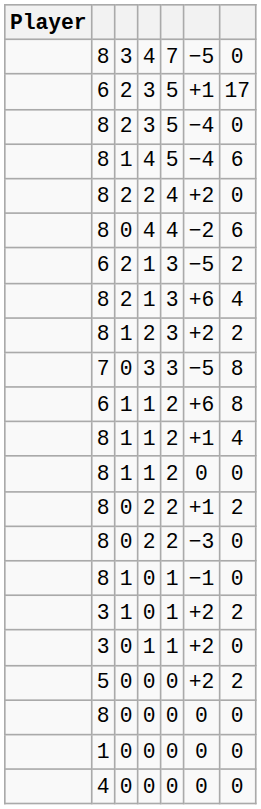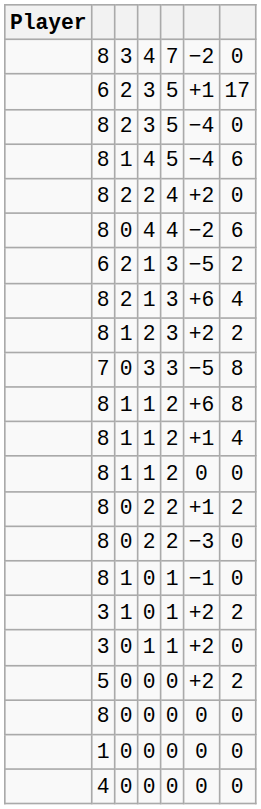(201, 57) −5 -> (201, 57) −2
(103, 404) 6 -> (103, 404) 8
